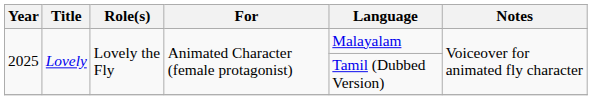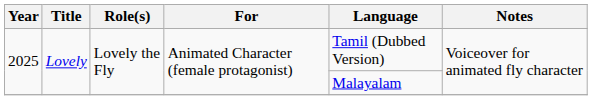(367, 41) Malayalam -> (379, 49) Tamil (Dubbed Version)
(379, 74) Tamil (Dubbed Version) -> (367, 82) Malayalam
